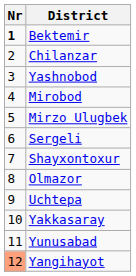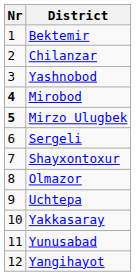(11, 35) bold -> (11, 35) normal
(11, 97) normal -> (11, 97) bold
(11, 118) normal -> (11, 118) bold
(15, 261) lightsalmon background -> (15, 261) no background
